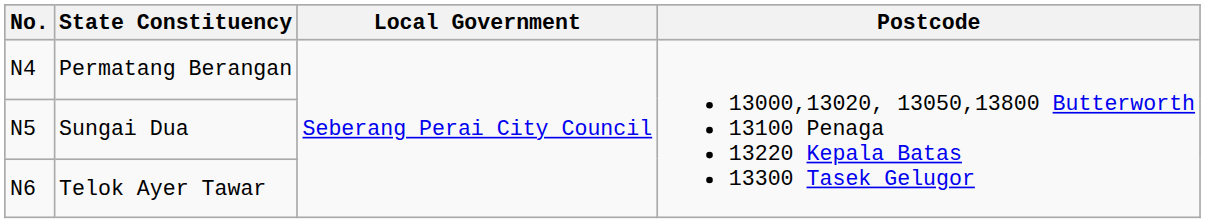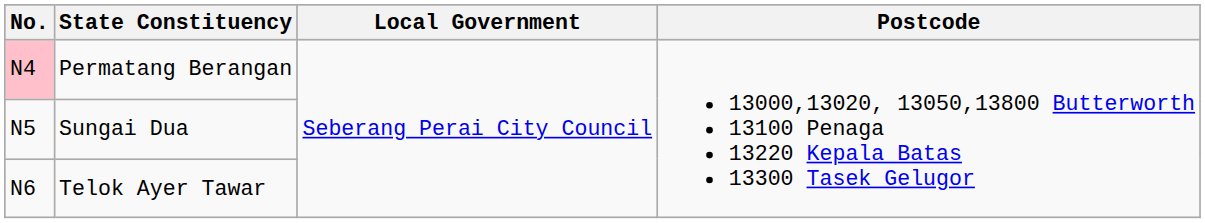(23, 70) no background -> (23, 70) pink background
